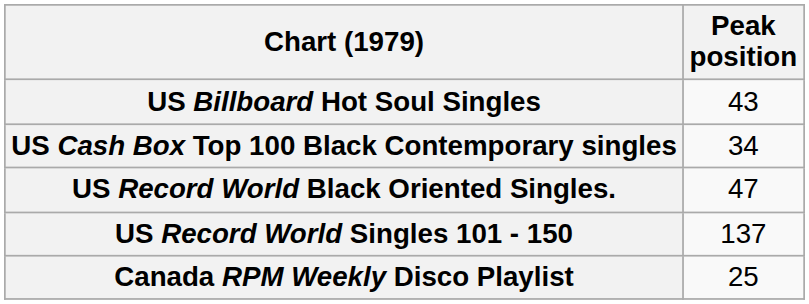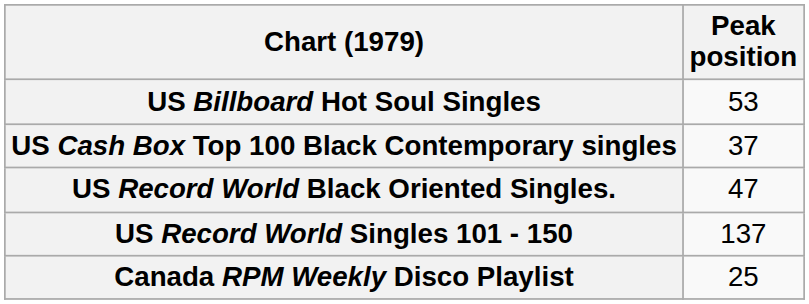(743, 101) 43 -> (743, 101) 53
(743, 145) 34 -> (743, 145) 37
